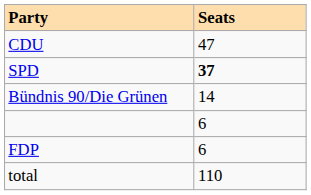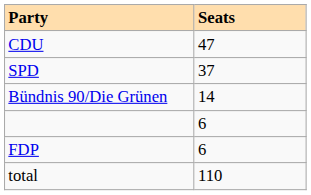(206, 70) bold -> (206, 70) normal
